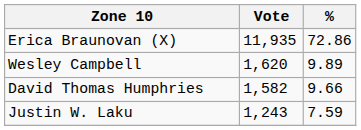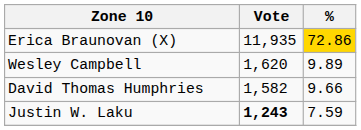(329, 41) no background -> (329, 41) gold background
(265, 113) normal -> (265, 113) bold
